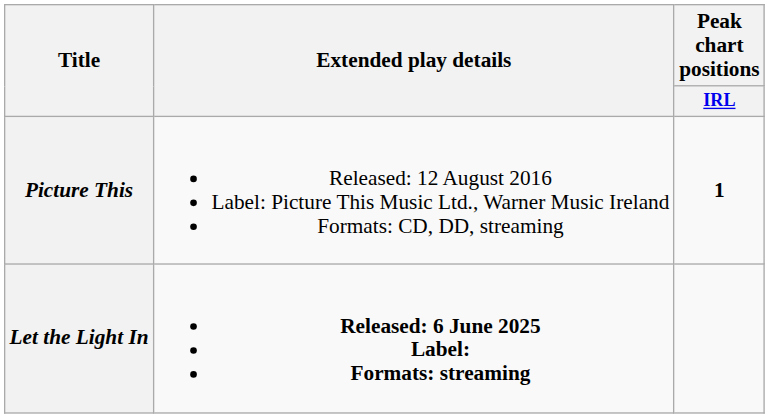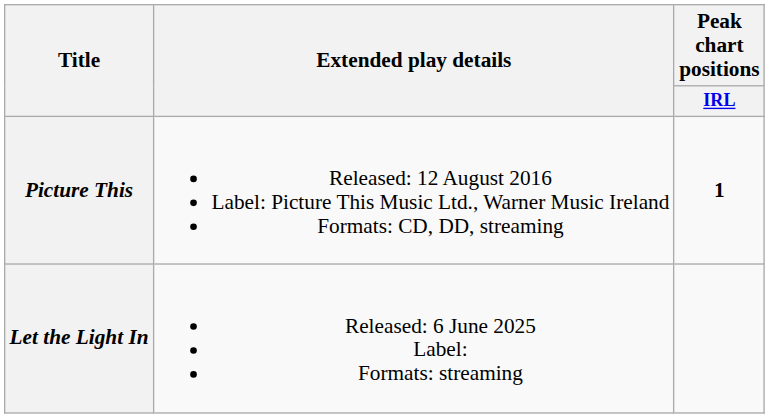(414, 350) bold -> (414, 350) normal
